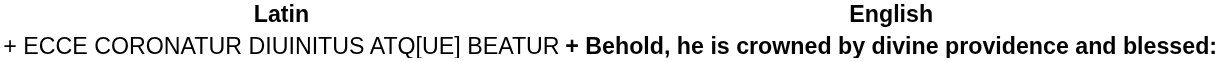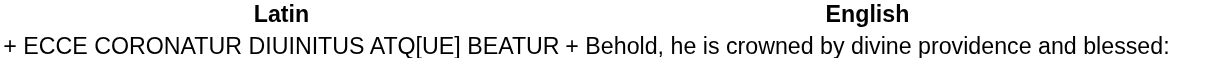(891, 46) bold -> (867, 46) normal
